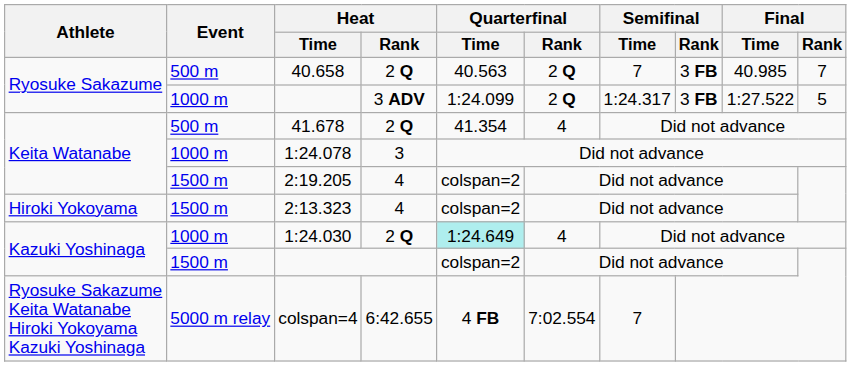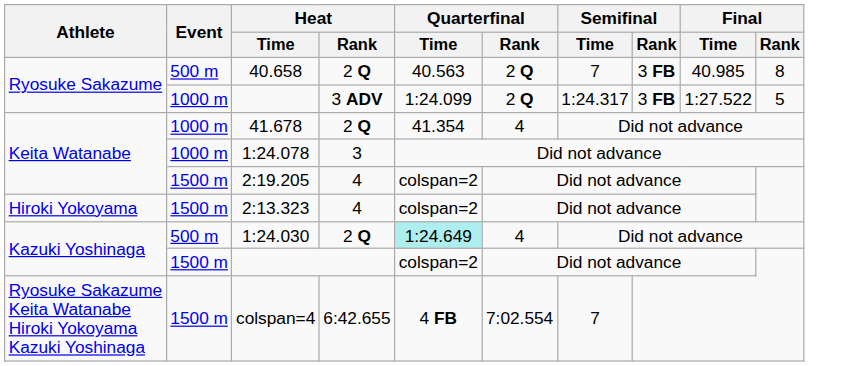(822, 72) 7 -> (780, 72) 8
(194, 126) 500 m -> (199, 126) 1000 m
(199, 236) 1000 m -> (194, 236) 500 m
(220, 319) 5000 m relay -> (199, 319) 1500 m
